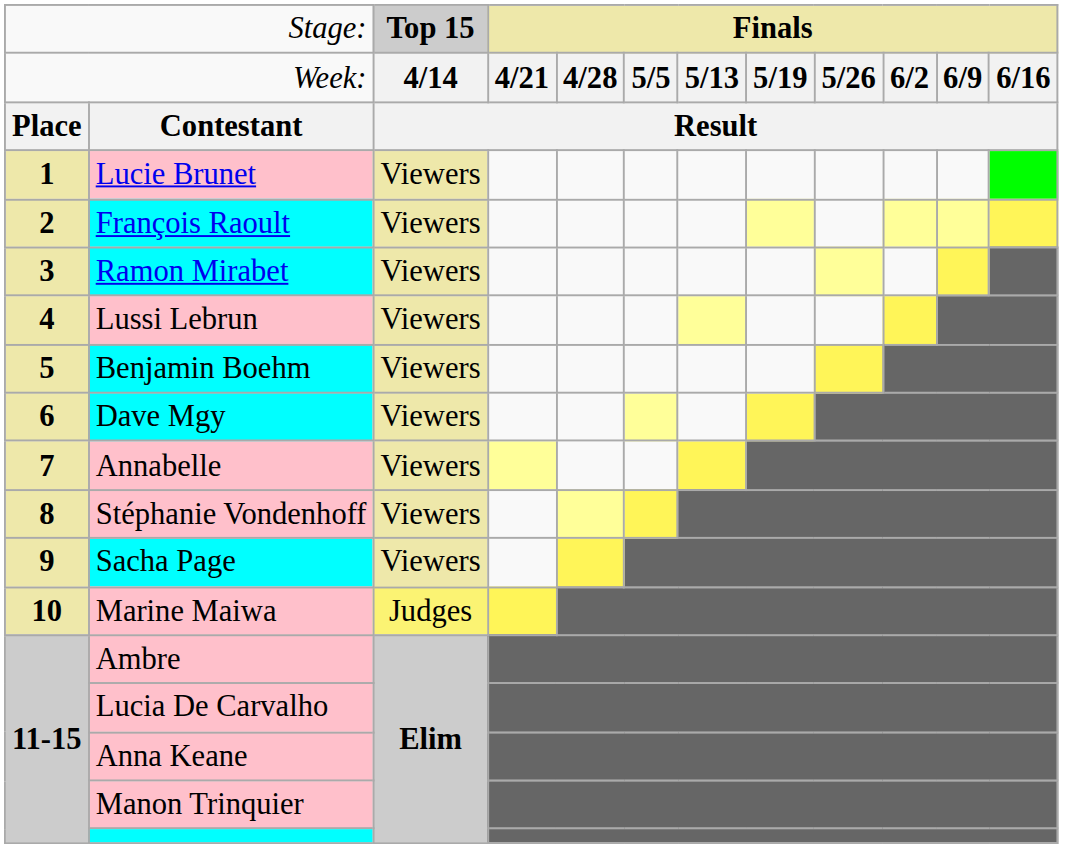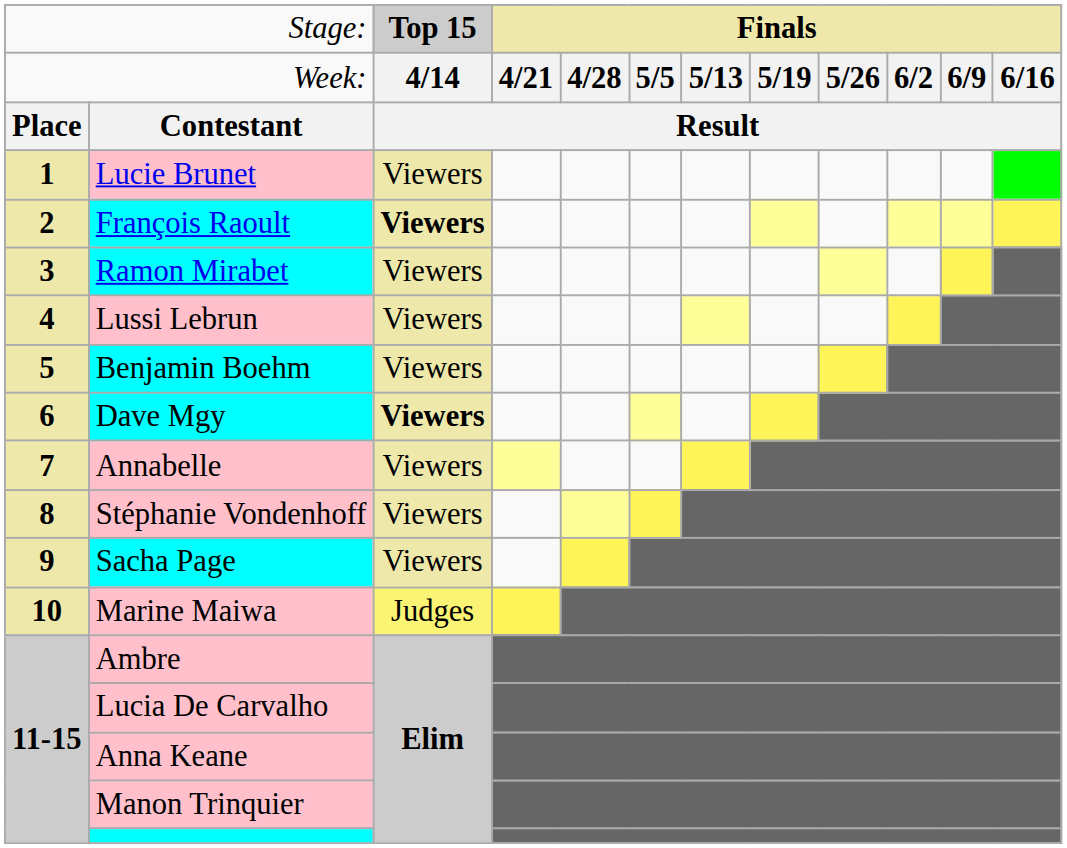(431, 222) normal -> (433, 222) bold
(431, 416) normal -> (433, 416) bold
